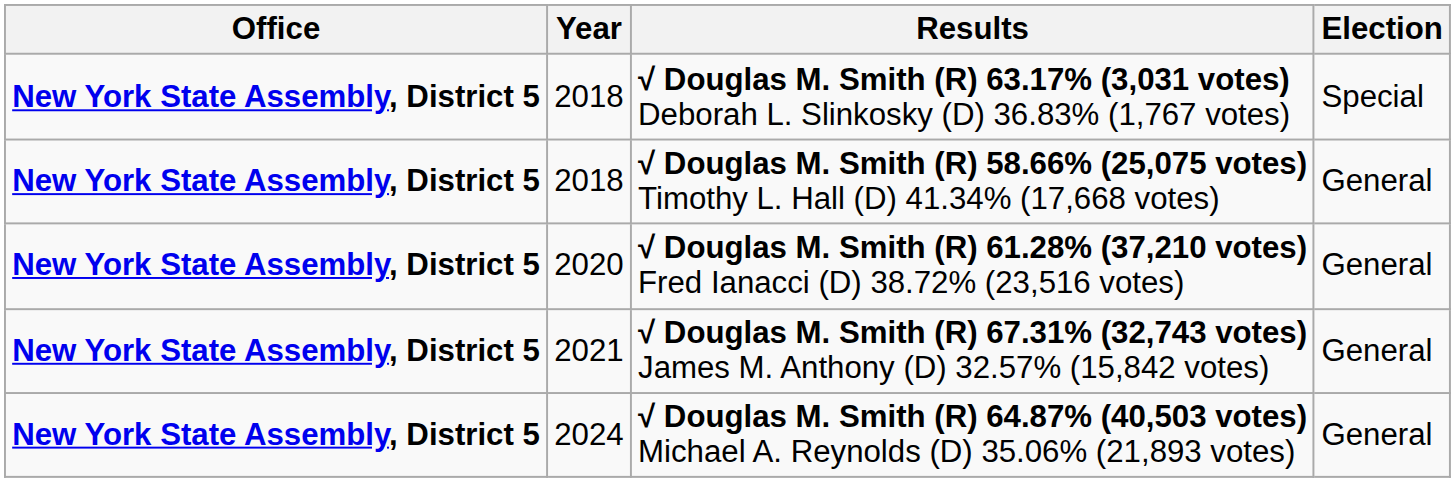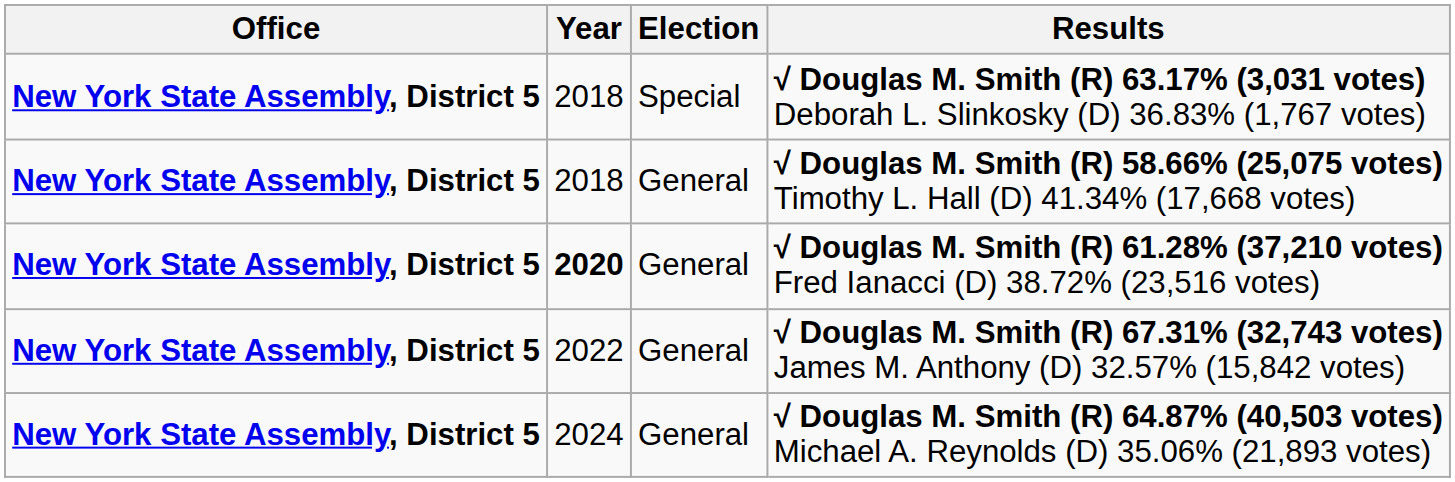columns swapped: (1382, 29) <-> (973, 29)
(589, 265) normal -> (589, 265) bold
(589, 350) 2021 -> (589, 350) 2022
